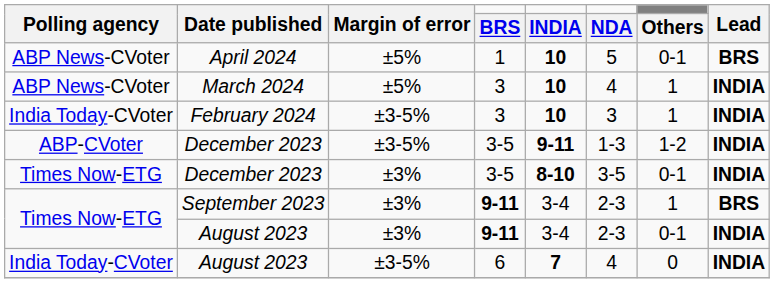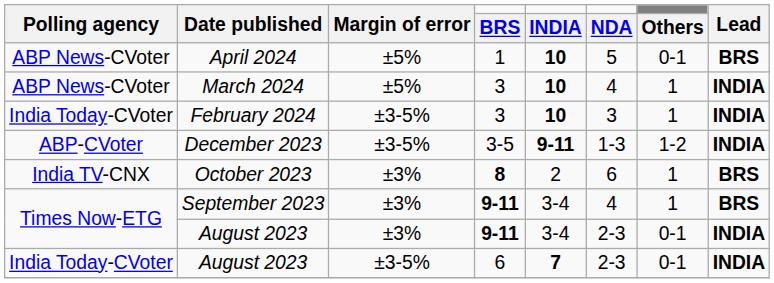- row: (91, 174)
+ row: (91, 174)
(612, 204) 2-3 -> (612, 204) 4
(612, 262) 4 -> (612, 262) 2-3
(673, 262) 0 -> (673, 262) 0-1
